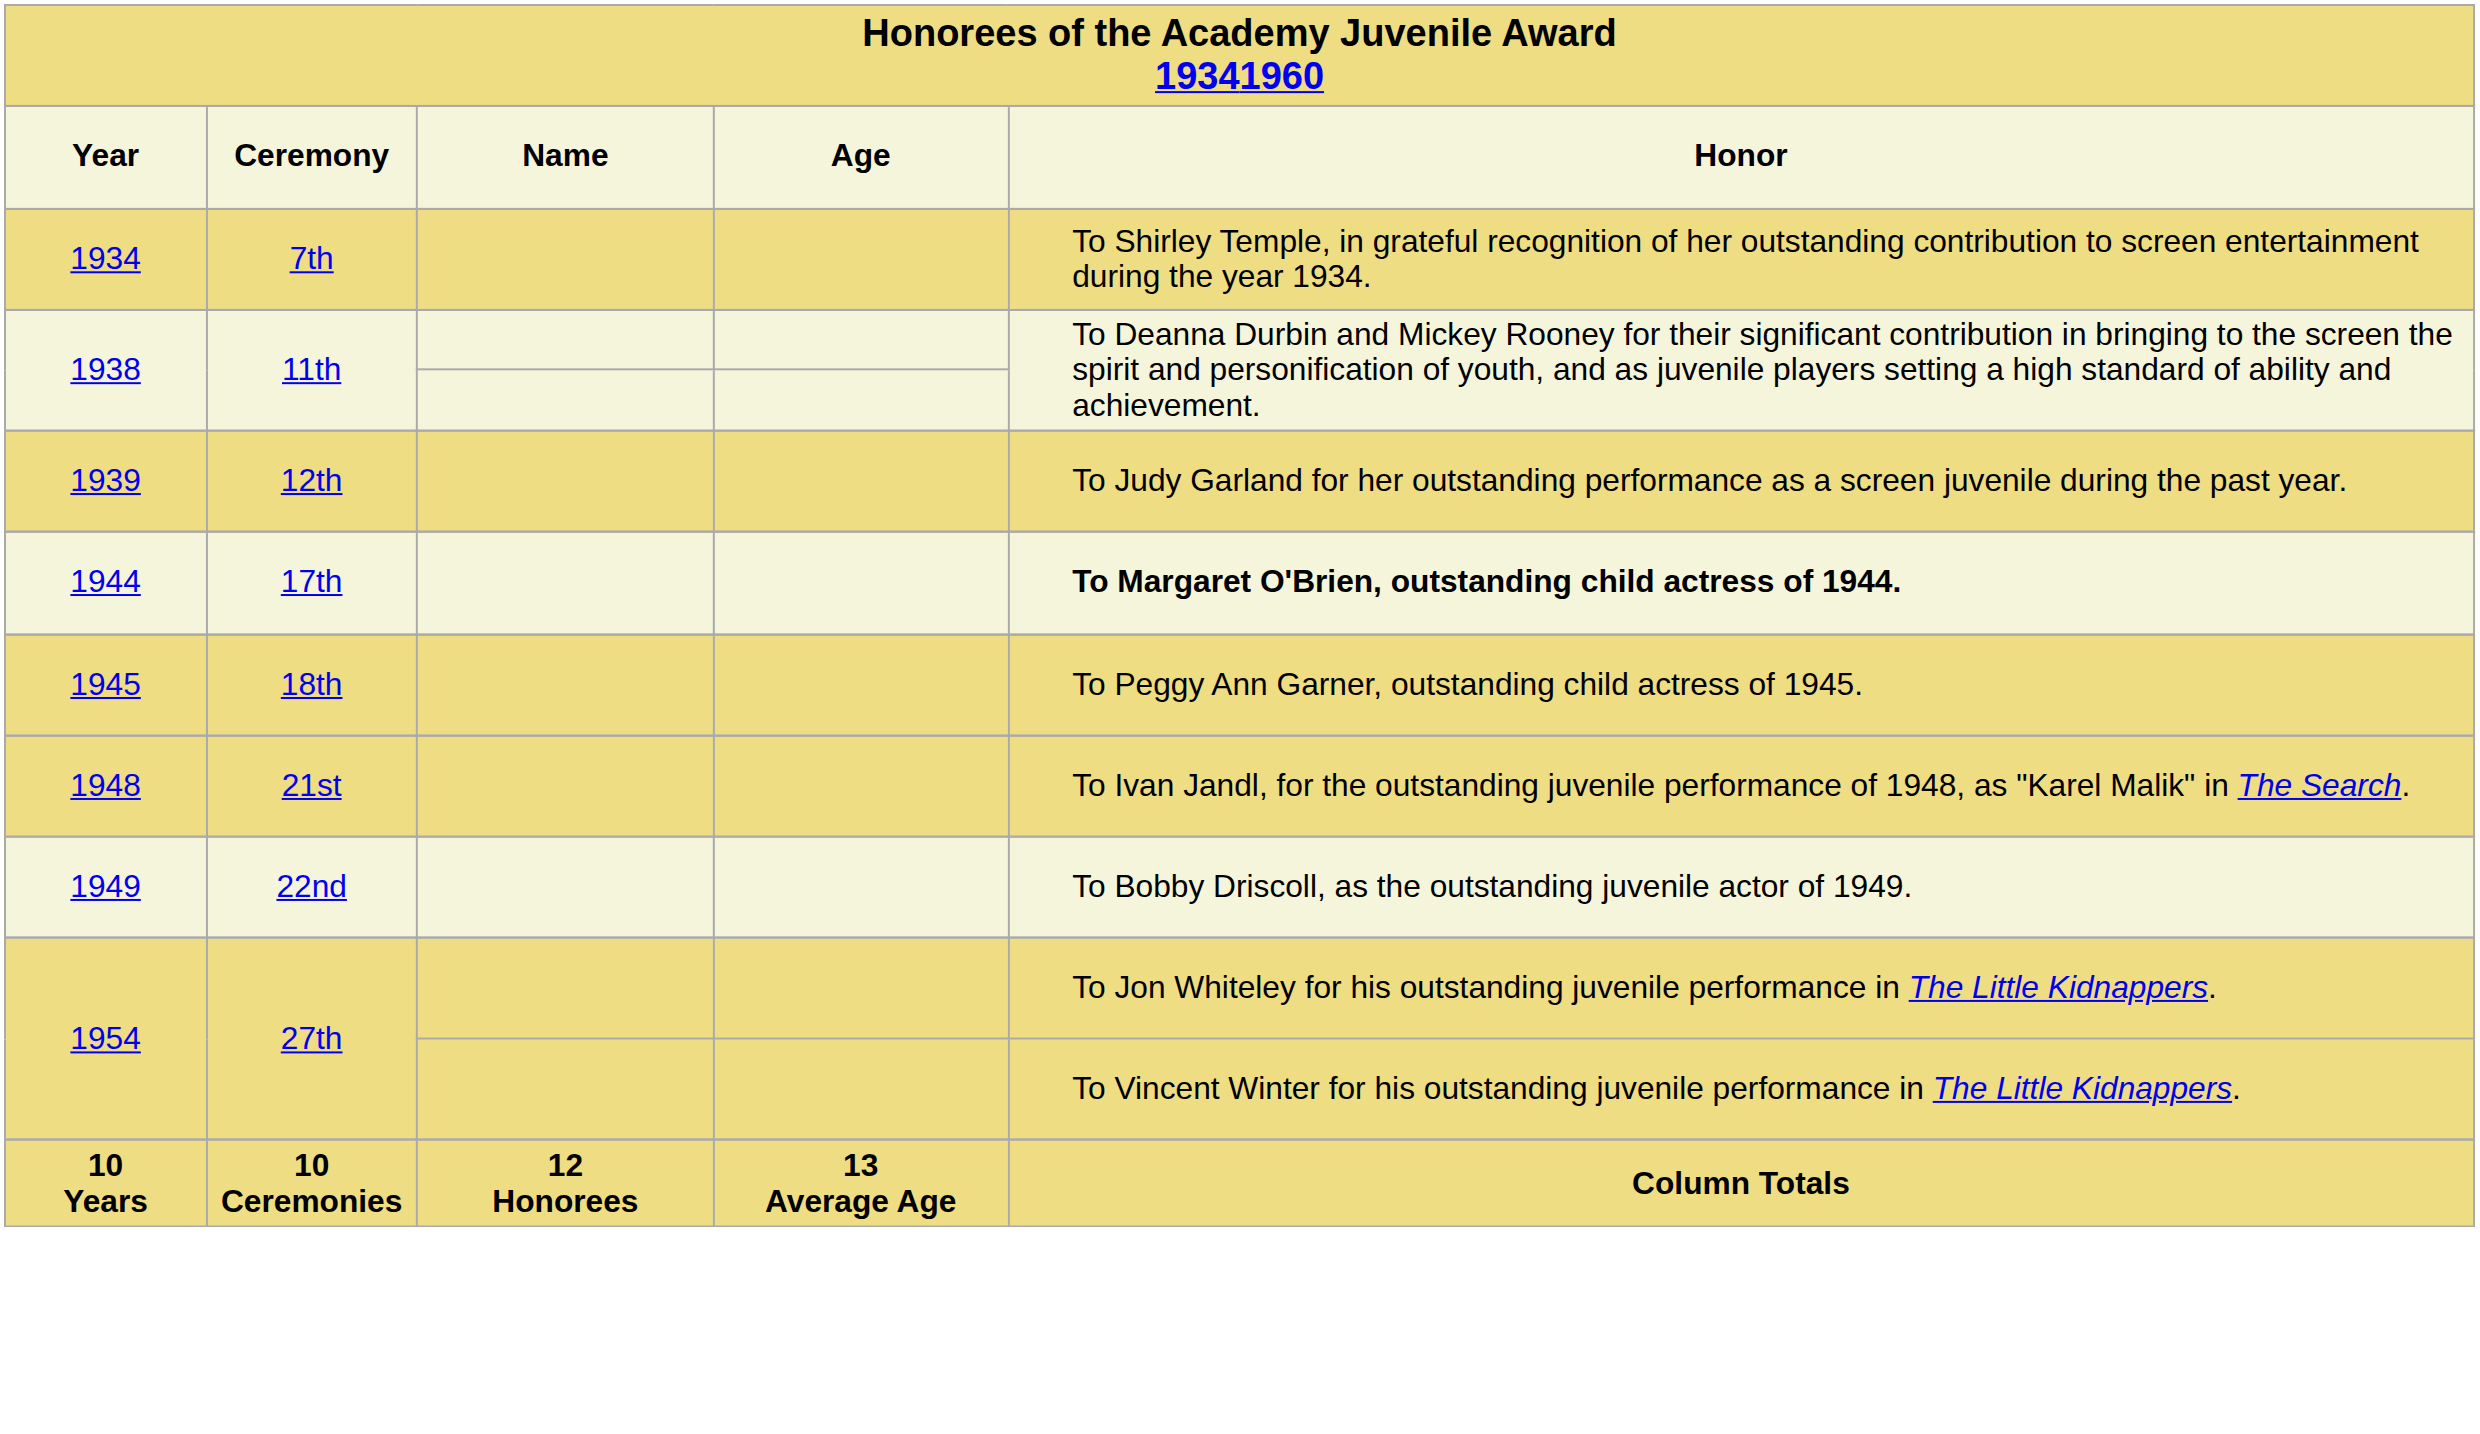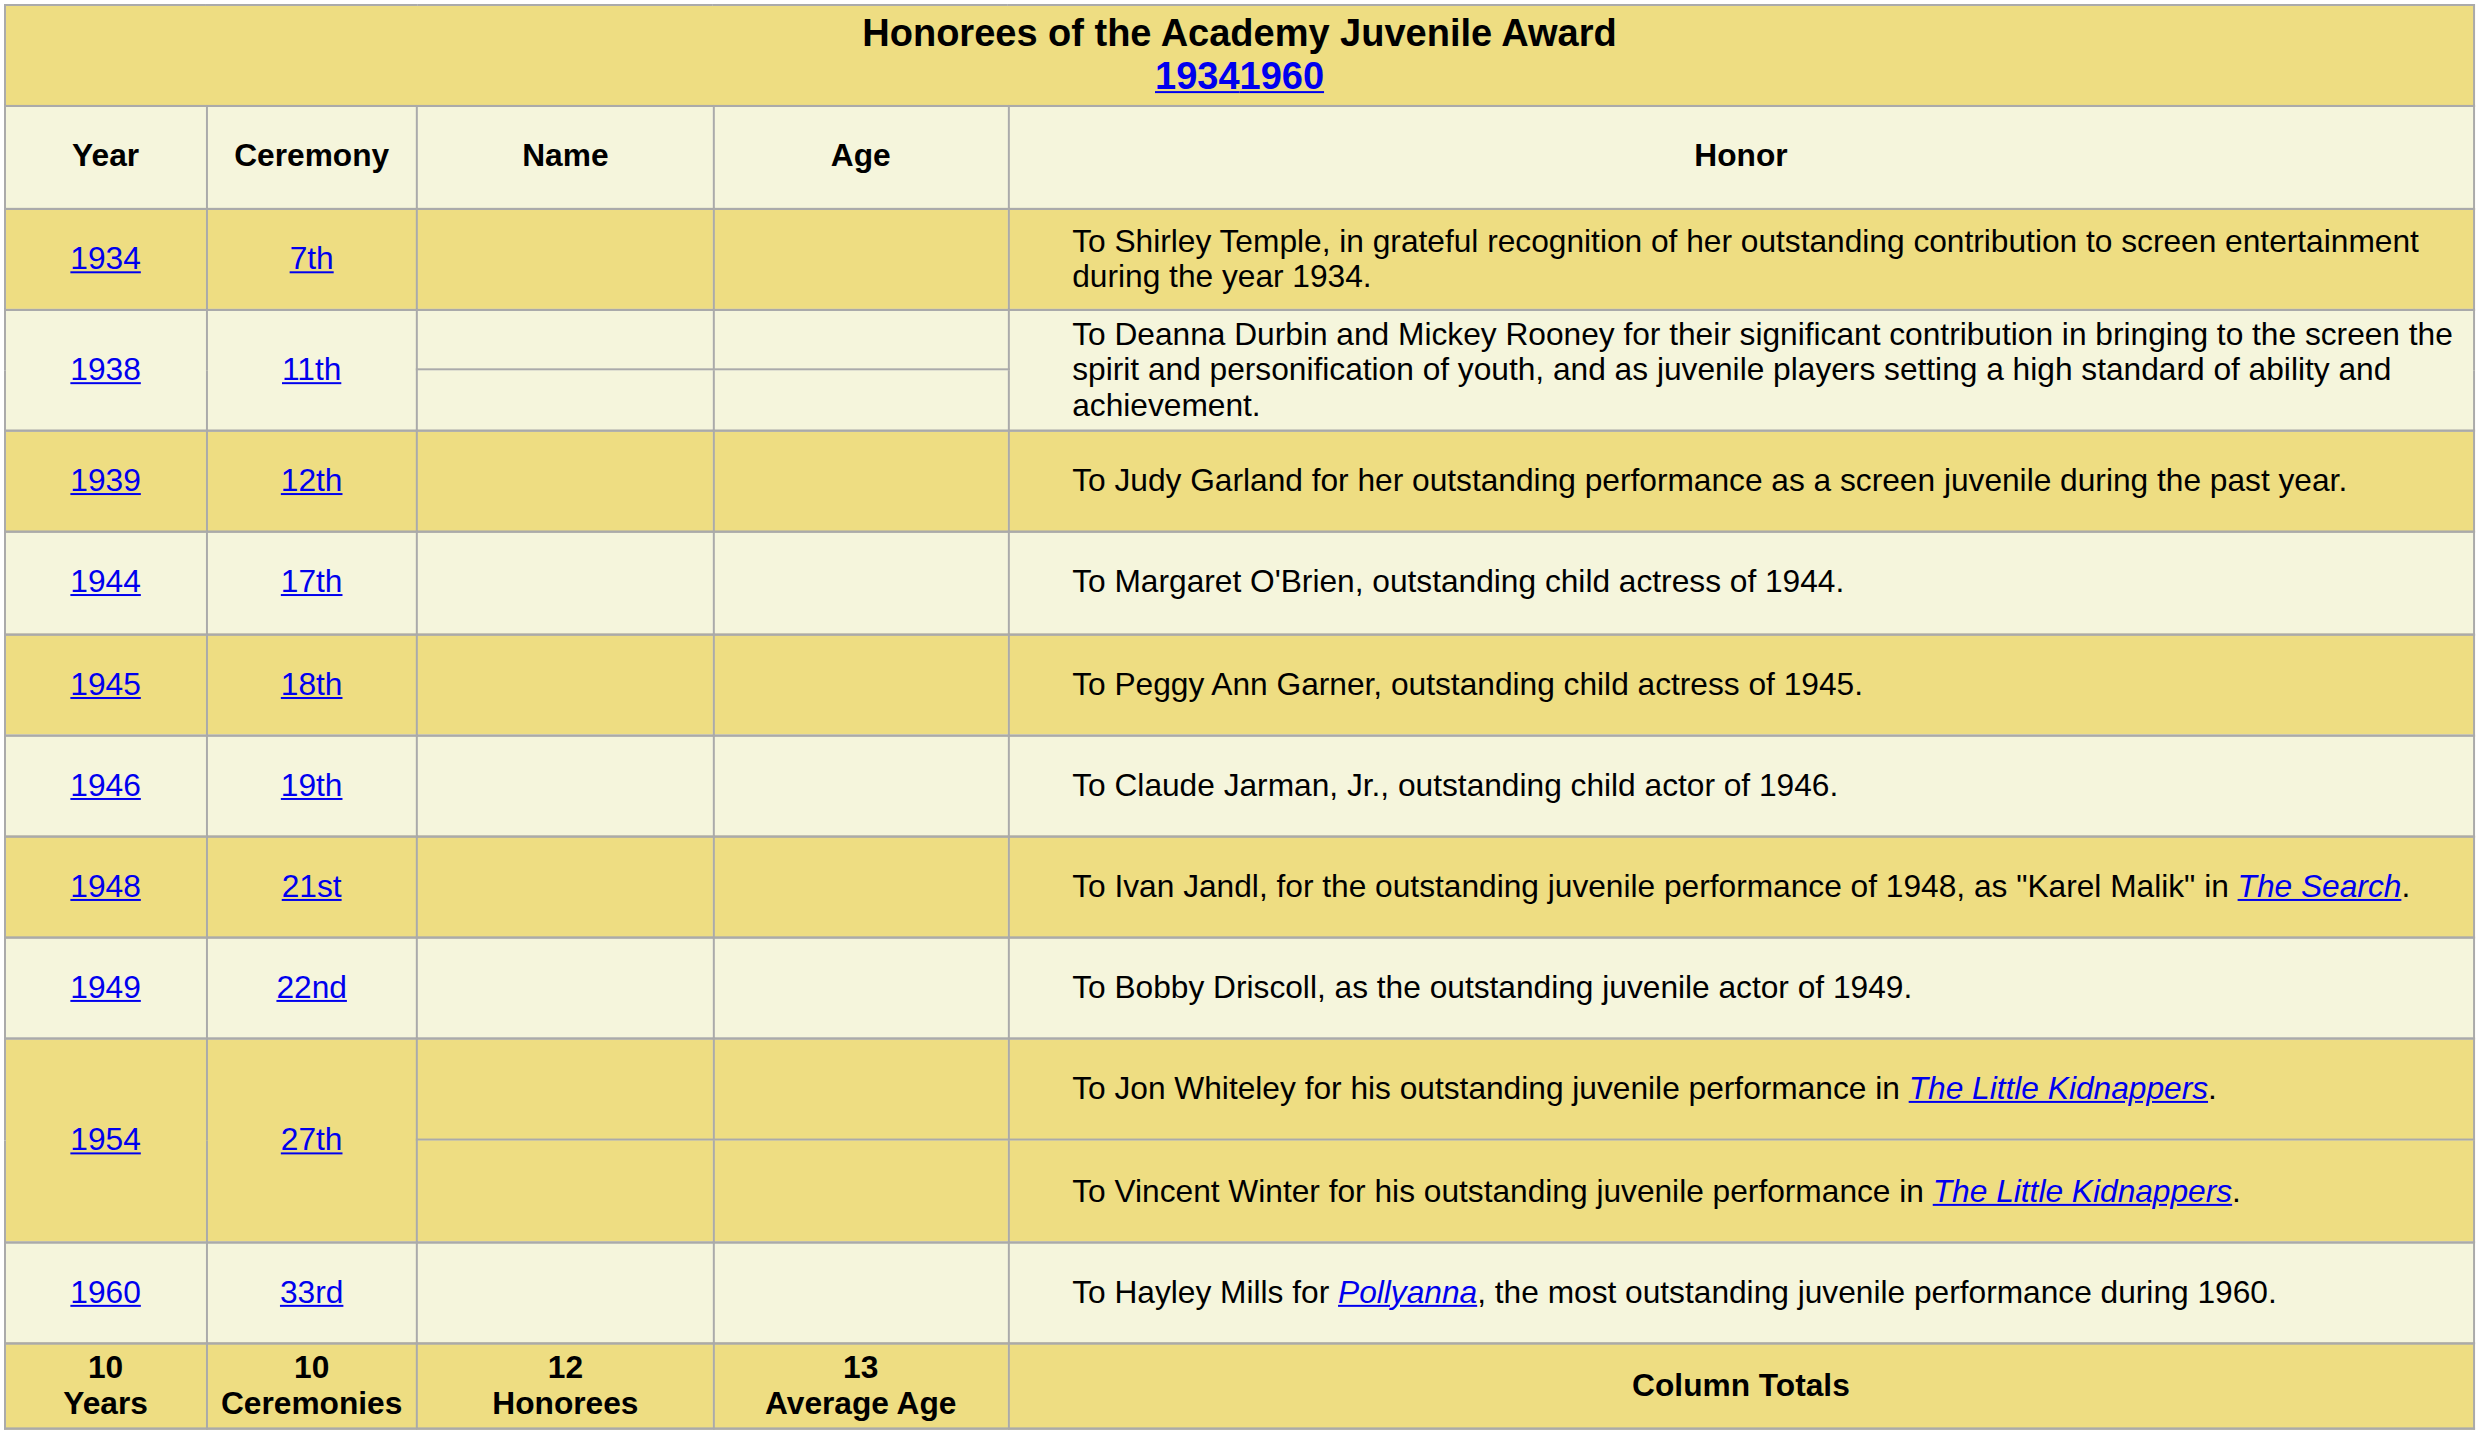(1487, 582) bold -> (1458, 582) normal
+ row: (106, 785)
+ row: (106, 1291)
